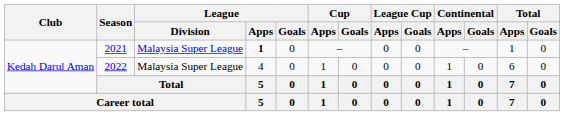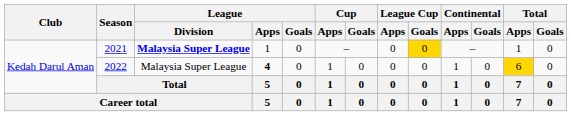(190, 48) normal -> (194, 48) bold
(261, 48) bold -> (267, 48) normal
(418, 48) no background -> (424, 48) gold background
(261, 66) normal -> (267, 66) bold
(512, 66) no background -> (519, 66) gold background
